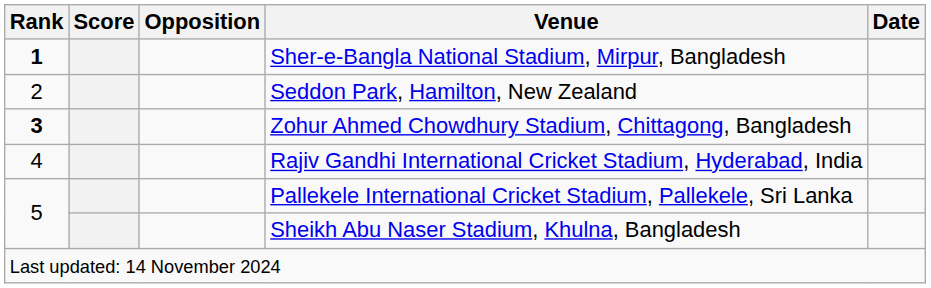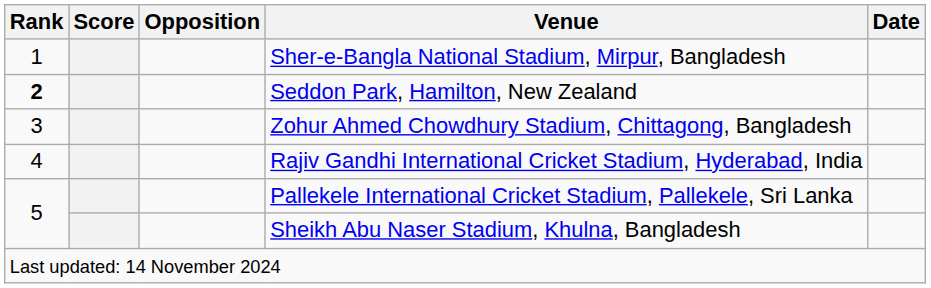(37, 56) bold -> (37, 56) normal
(37, 91) normal -> (37, 91) bold
(37, 126) bold -> (37, 126) normal
